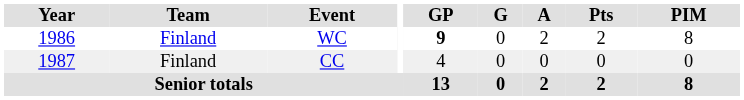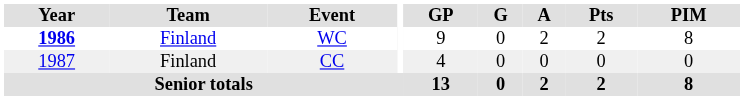(57, 38) normal -> (57, 38) bold
(441, 38) bold -> (441, 38) normal
